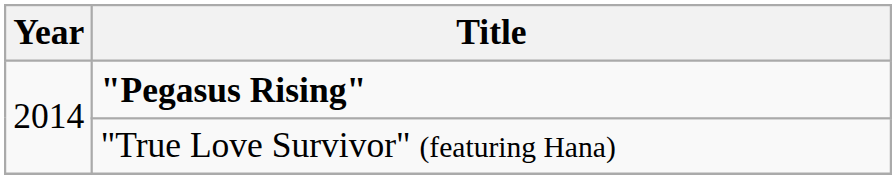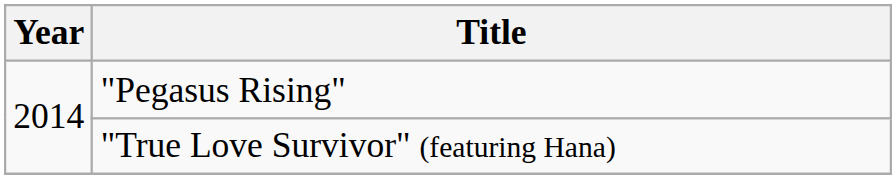(233, 88) bold -> (223, 88) normal
